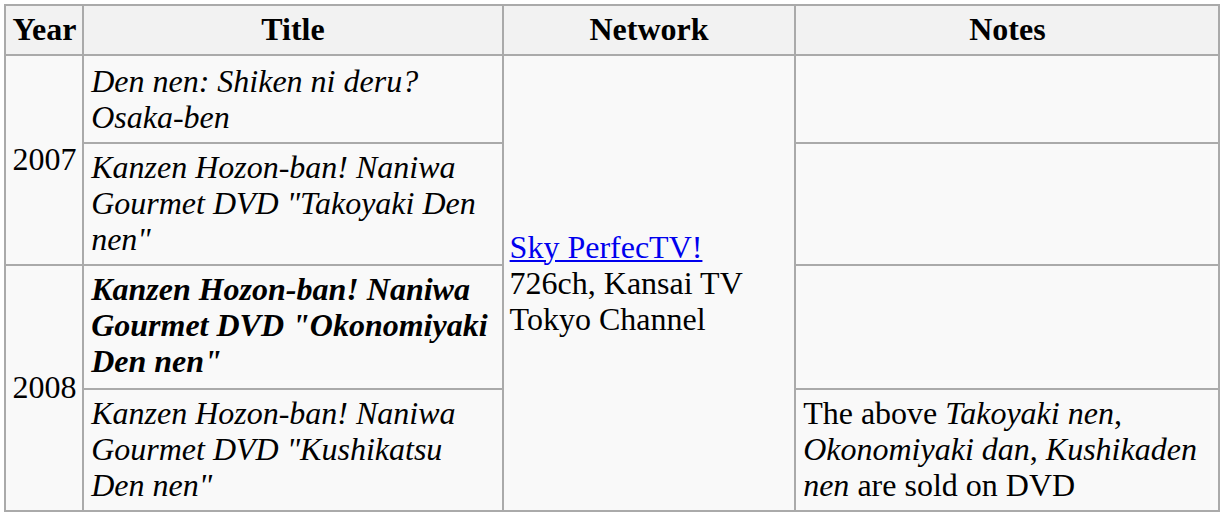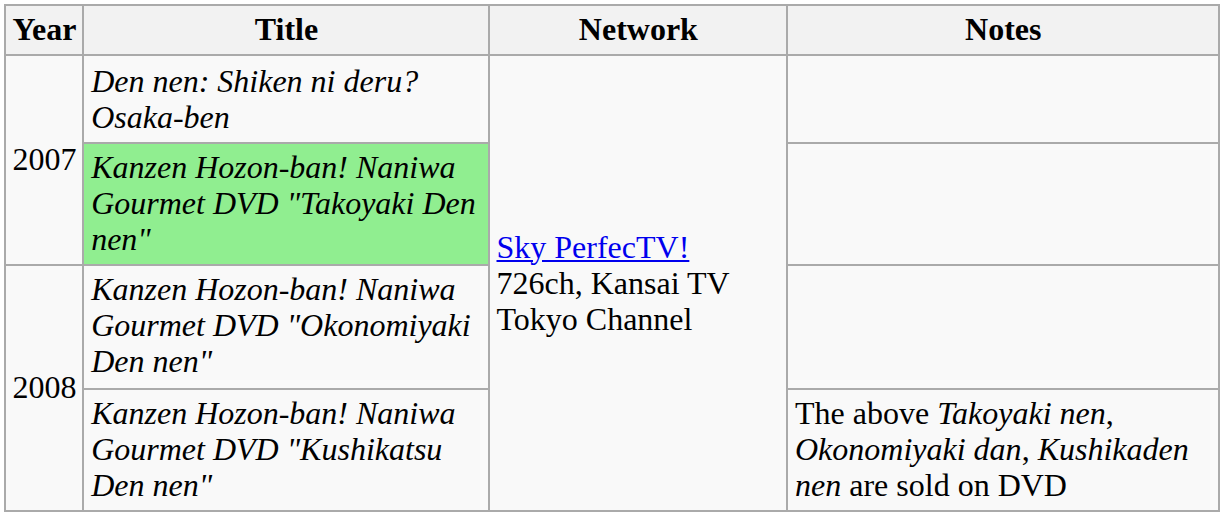(283, 203) no background -> (283, 203) lightgreen background
(289, 326) bold -> (281, 326) normal
